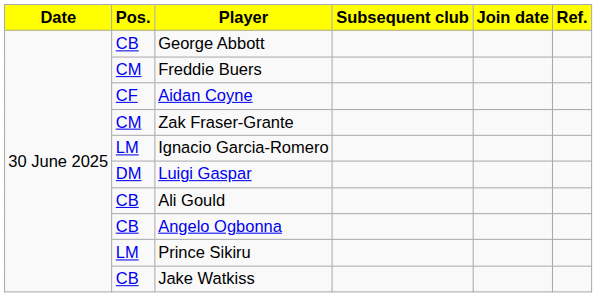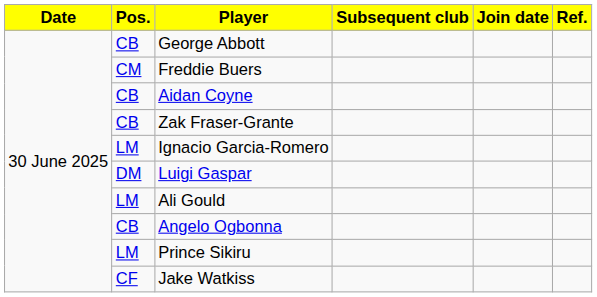(127, 95) CF -> (127, 95) CB
(129, 122) CM -> (127, 122) CB
(127, 200) CB -> (127, 200) LM
(127, 278) CB -> (127, 278) CF
